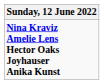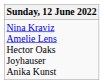(33, 49) bold -> (32, 49) normal
